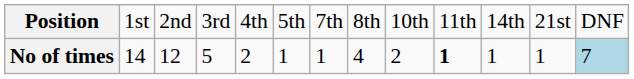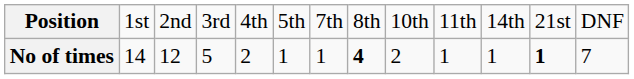(358, 55) normal -> (358, 55) bold
(444, 55) bold -> (444, 55) normal
(540, 55) normal -> (540, 55) bold
(586, 55) lightblue background -> (586, 55) no background
